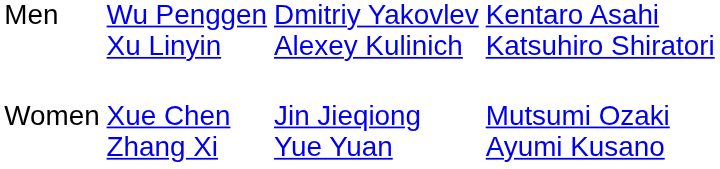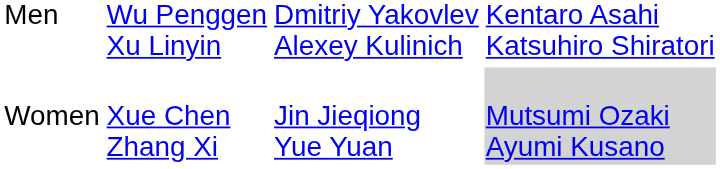(578, 131) no background -> (578, 131) lightgrey background
